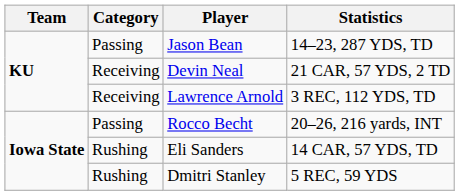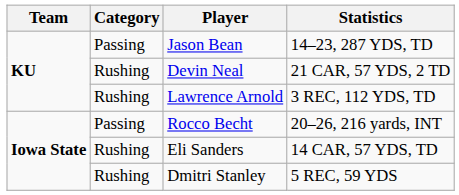(126, 71) Receiving -> (122, 71) Rushing
(126, 97) Receiving -> (122, 97) Rushing
